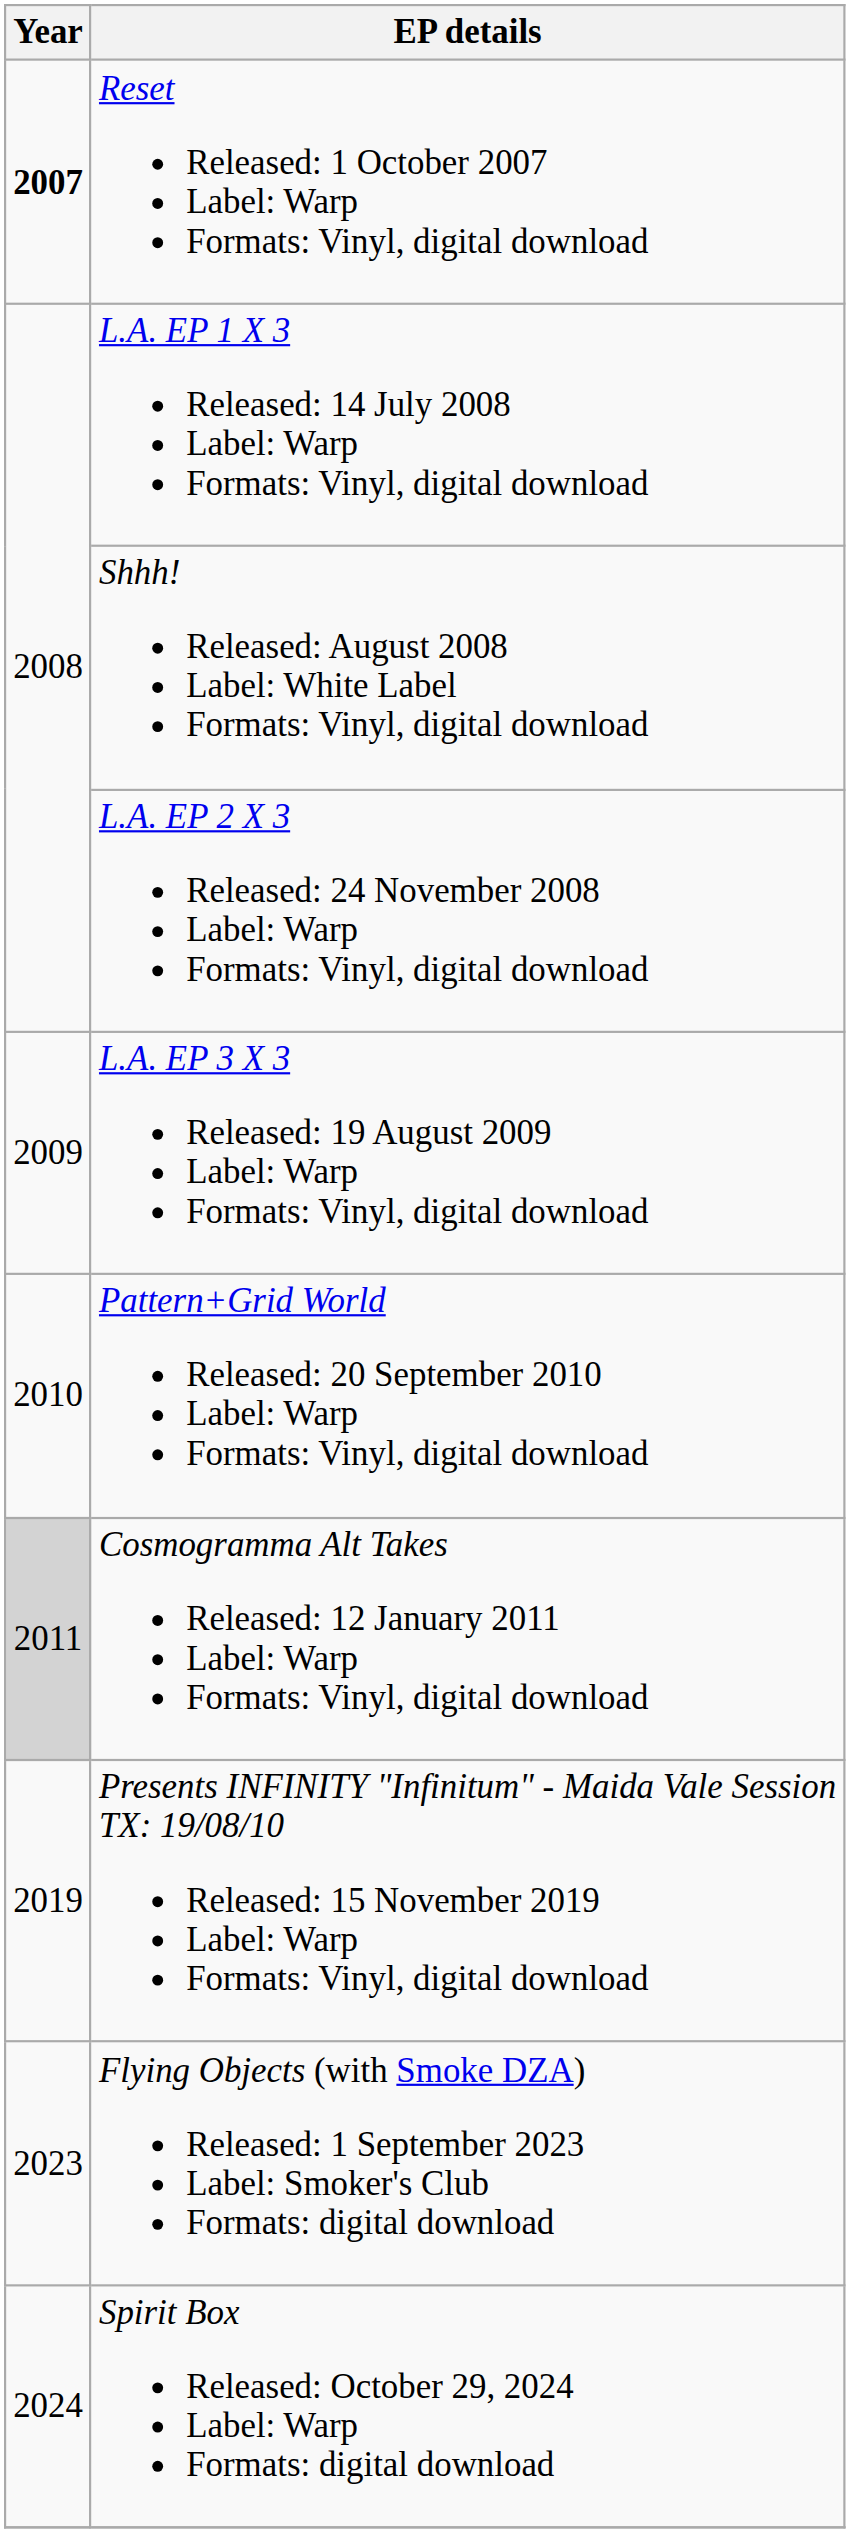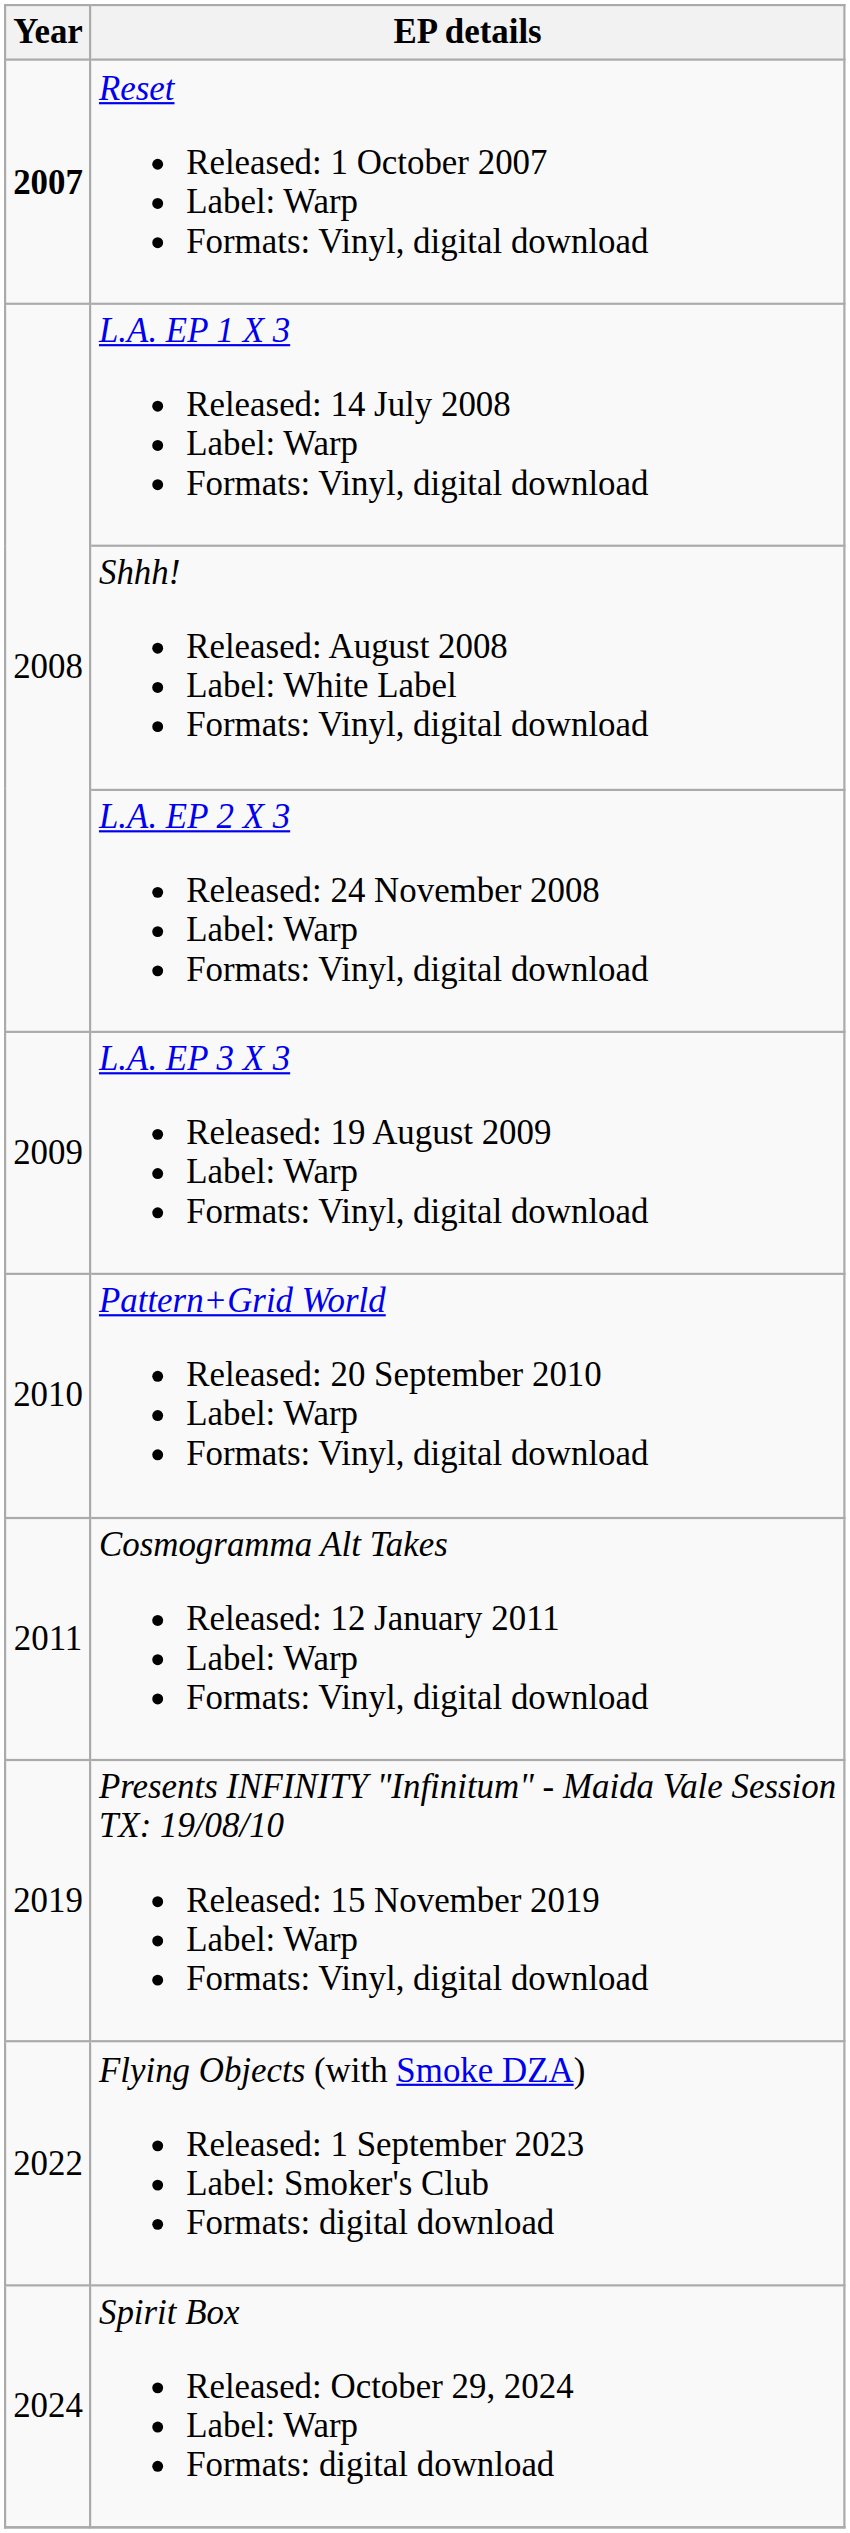(48, 1638) lightgrey background -> (48, 1638) no background
(48, 2162) 2023 -> (48, 2162) 2022
